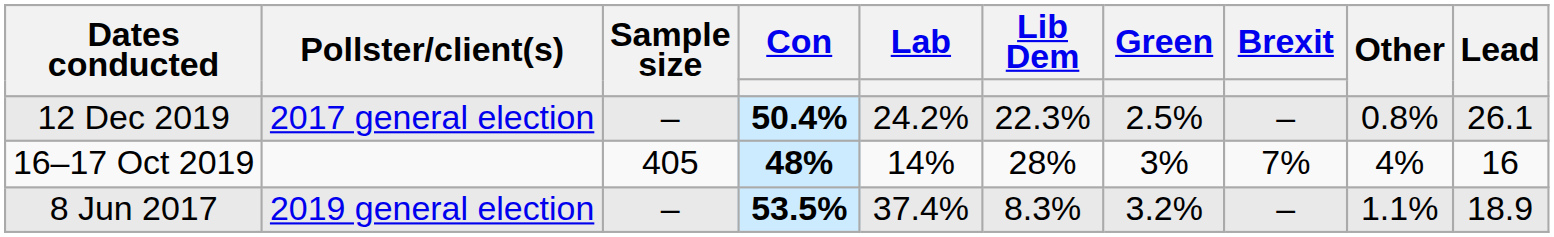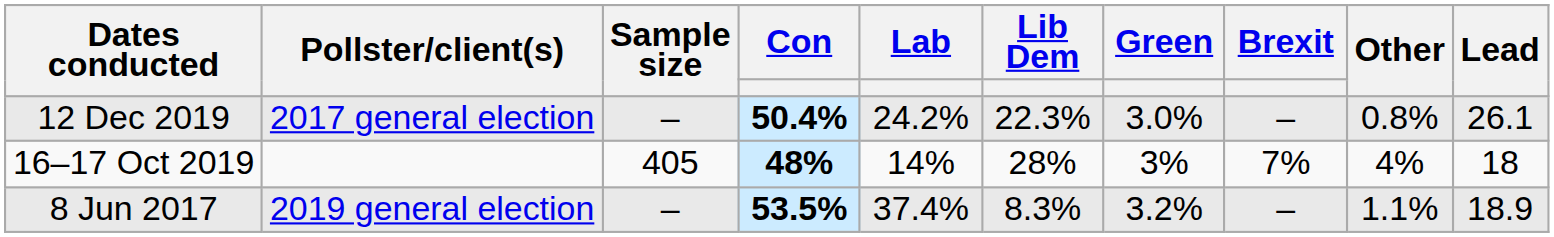(1164, 117) 2.5% -> (1164, 117) 3.0%
(1500, 163) 16 -> (1500, 163) 18
